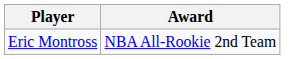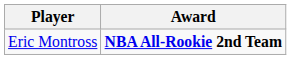(190, 41) normal -> (193, 41) bold
